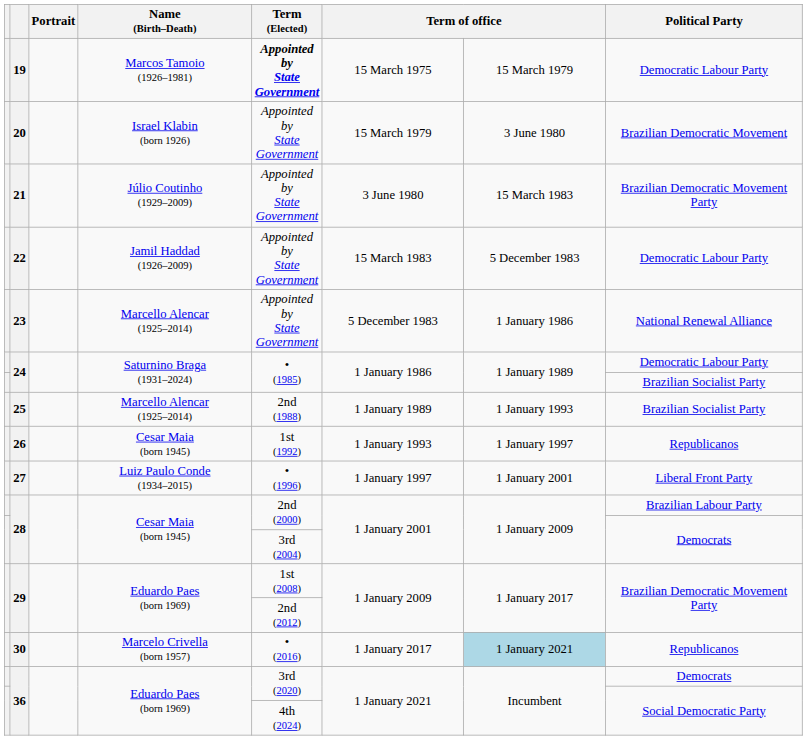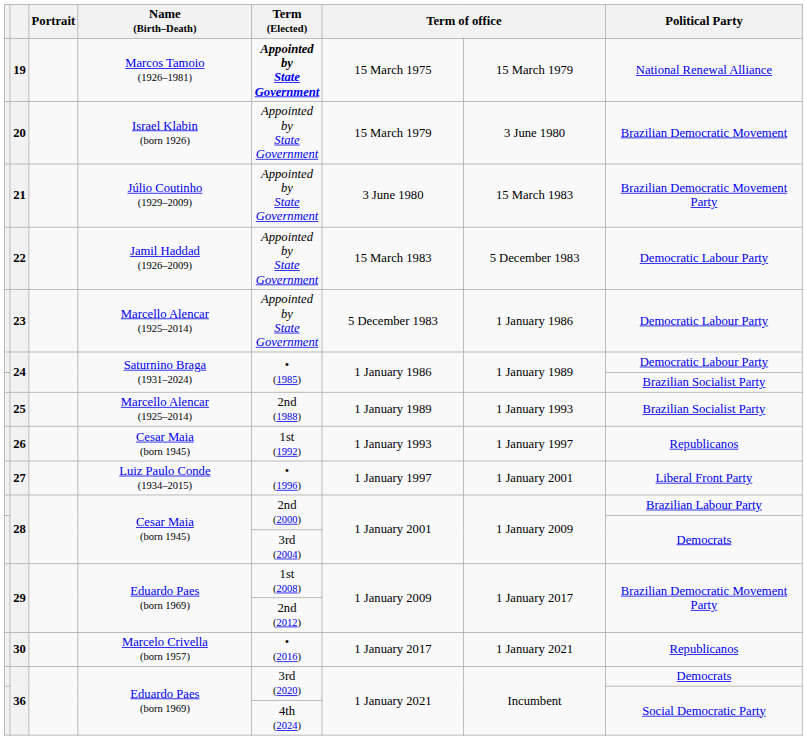(704, 70) Democratic Labour Party -> (704, 70) National Renewal Alliance
(704, 320) National Renewal Alliance -> (704, 320) Democratic Labour Party
(535, 649) lightblue background -> (535, 649) no background
